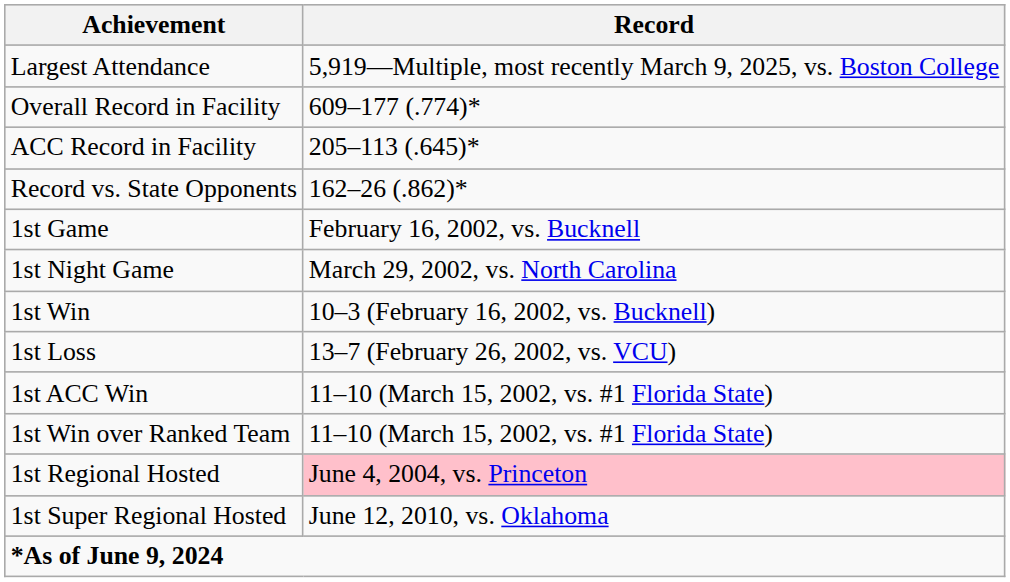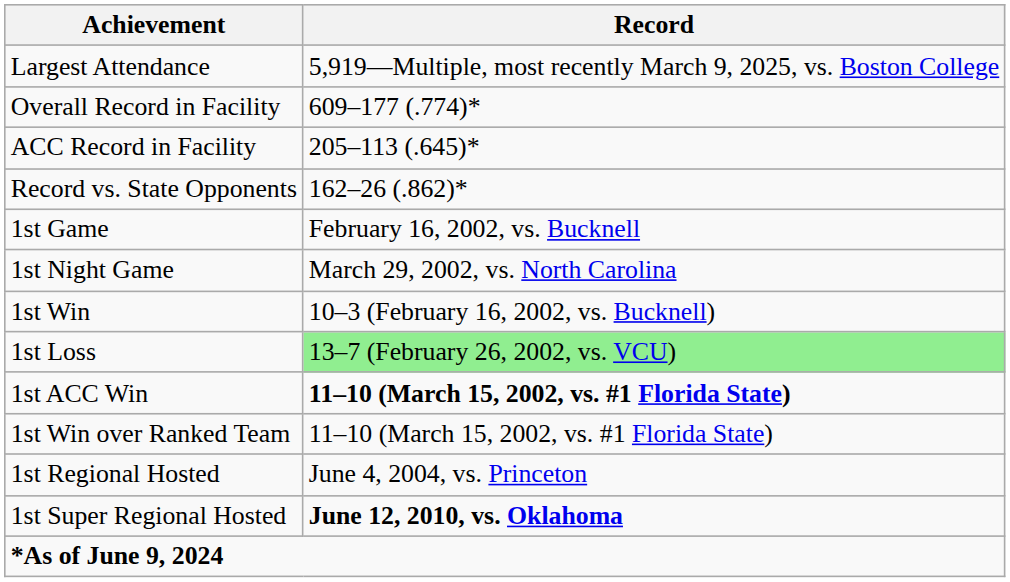(492, 351) no background -> (492, 351) lightgreen background
(541, 392) normal -> (550, 392) bold
(448, 474) pink background -> (448, 474) no background
(459, 515) normal -> (466, 515) bold
